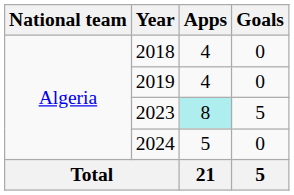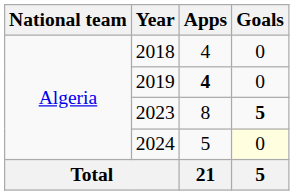(205, 81) normal -> (205, 81) bold
(205, 112) paleturquoise background -> (205, 112) no background
(260, 112) normal -> (260, 112) bold
(260, 143) no background -> (260, 143) lightyellow background
